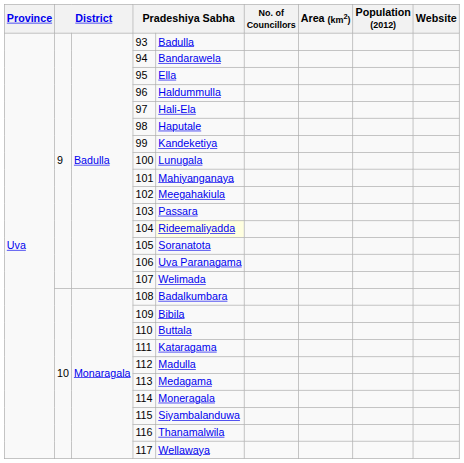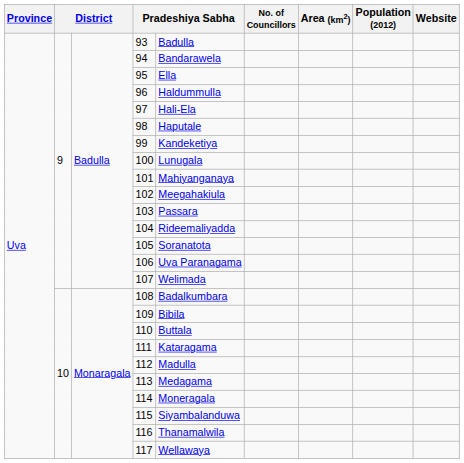(197, 229) lightyellow background -> (197, 229) no background
